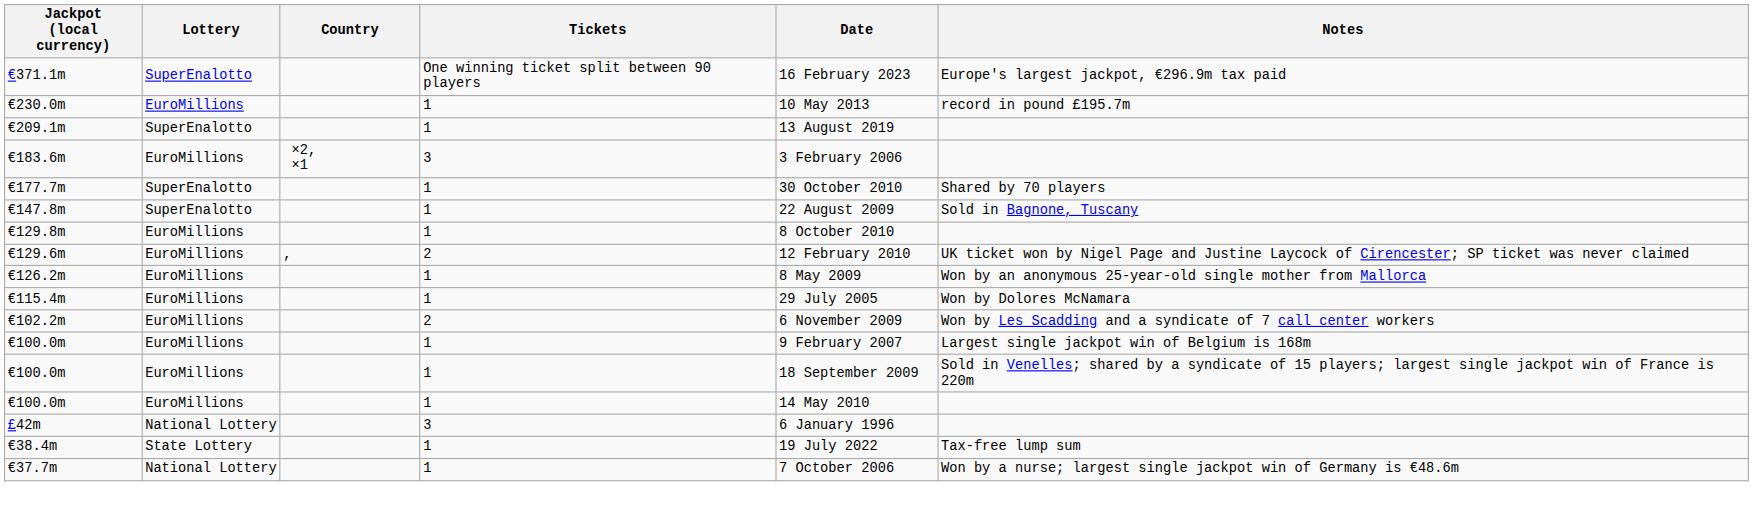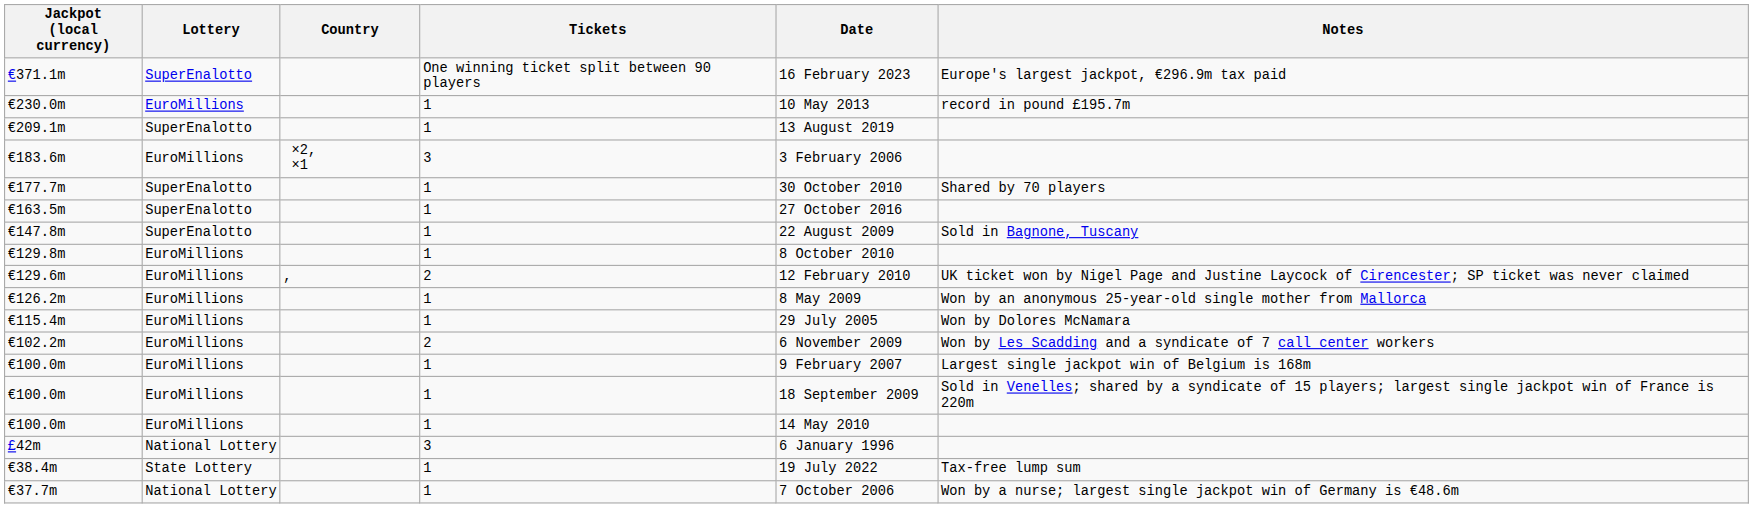+ row: (37, 211)
